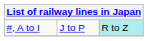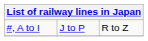(115, 28) paleturquoise background -> (115, 28) no background
